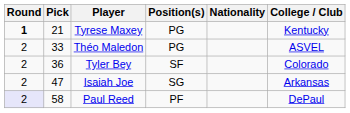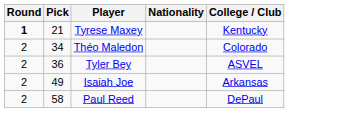- column: (176, 13)
(58, 47) 33 -> (58, 47) 34
(306, 47) ASVEL -> (245, 47) Colorado
(306, 64) Colorado -> (245, 64) ASVEL
(58, 82) 47 -> (58, 82) 49
(24, 99) lavender background -> (24, 99) no background
